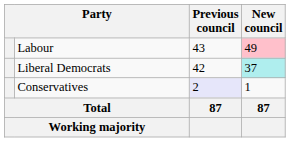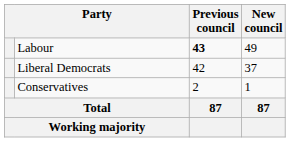(199, 48) normal -> (199, 48) bold
(251, 48) pink background -> (251, 48) no background
(251, 68) paleturquoise background -> (251, 68) no background
(196, 87) lavender background -> (196, 87) no background
